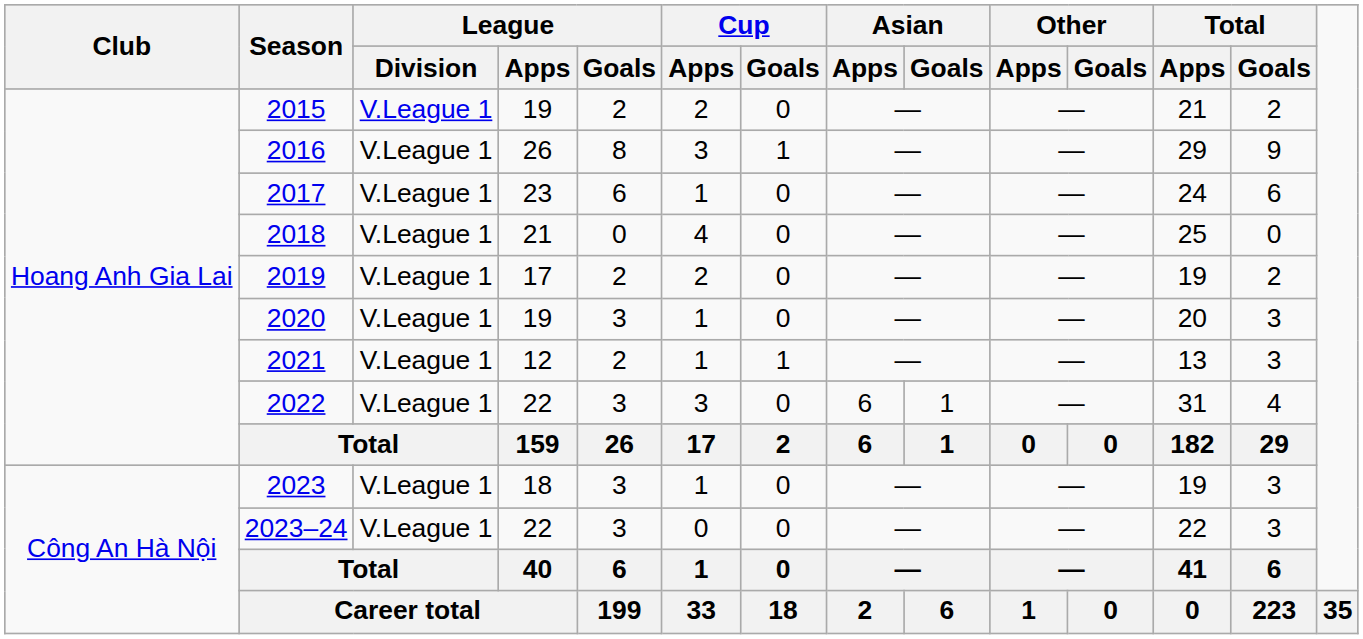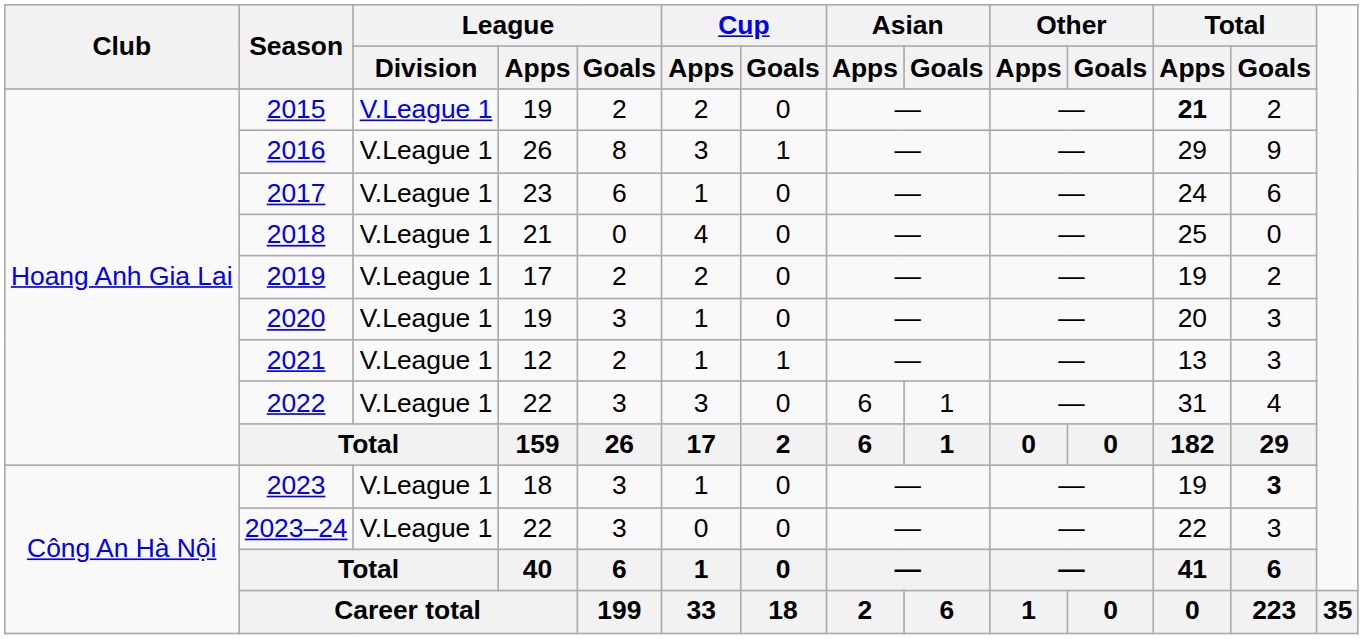(1192, 109) normal -> (1192, 109) bold
(1274, 485) normal -> (1274, 485) bold
